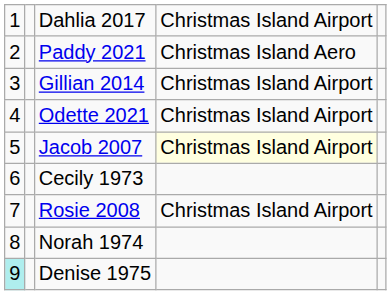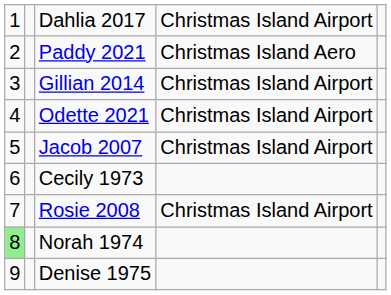(266, 147) lightyellow background -> (266, 147) no background
(15, 242) no background -> (15, 242) lightgreen background
(15, 274) paleturquoise background -> (15, 274) no background
